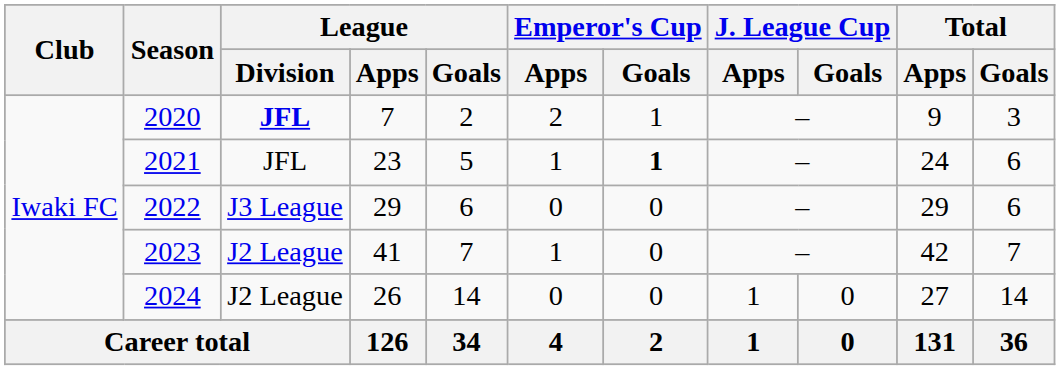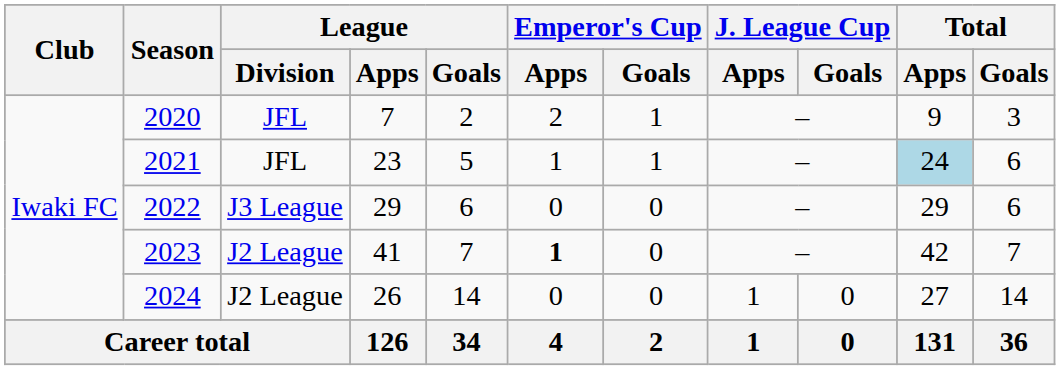(285, 116) bold -> (285, 116) normal
(656, 161) bold -> (656, 161) normal
(935, 161) no background -> (935, 161) lightblue background
(556, 251) normal -> (556, 251) bold
